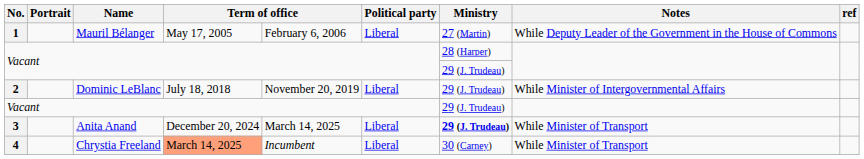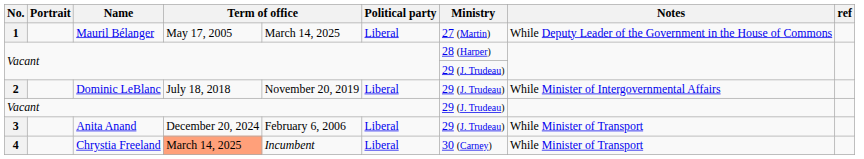(305, 32) February 6, 2006 -> (302, 32) March 14, 2025
(302, 126) March 14, 2025 -> (305, 126) February 6, 2006
(476, 126) bold -> (473, 126) normal
